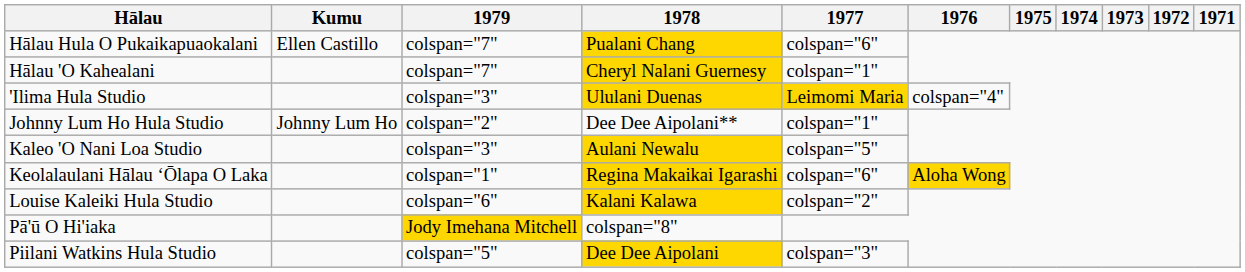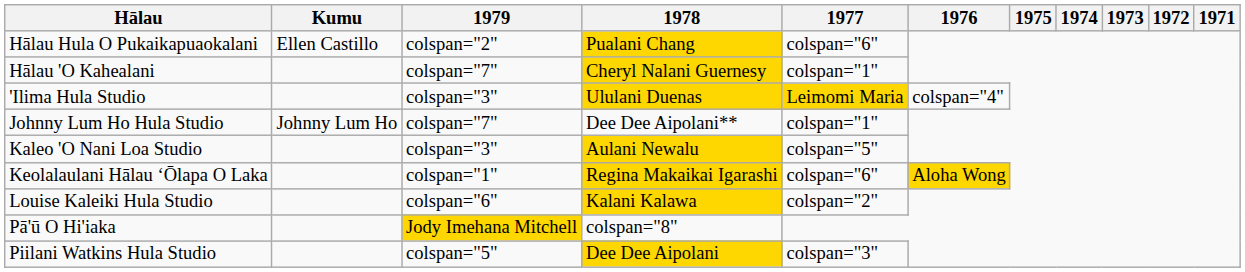(452, 44) colspan="7" -> (452, 44) colspan="2"
(452, 123) colspan="2" -> (452, 123) colspan="7"
